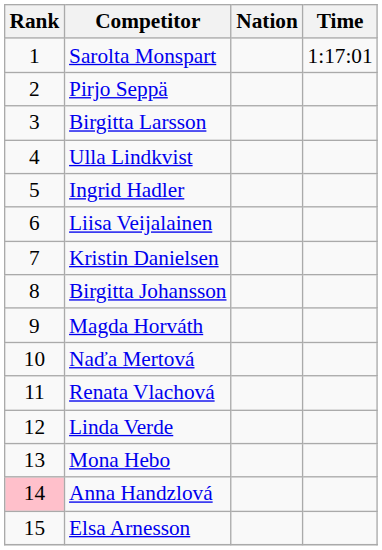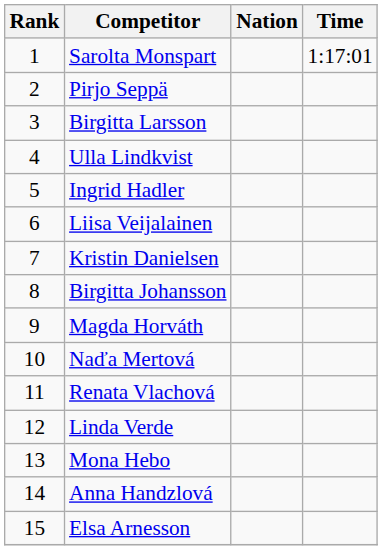(34, 493) pink background -> (34, 493) no background
